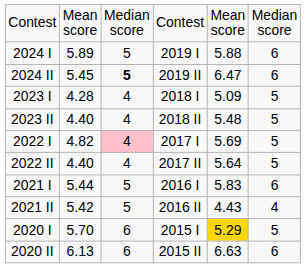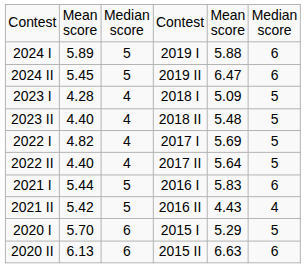(127, 75) bold -> (127, 75) normal
(127, 141) pink background -> (127, 141) no background
(228, 229) gold background -> (228, 229) no background
